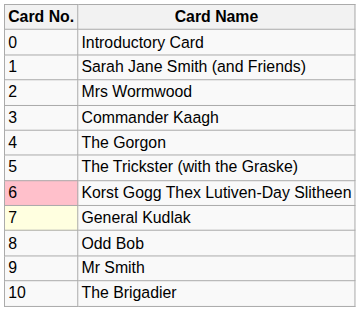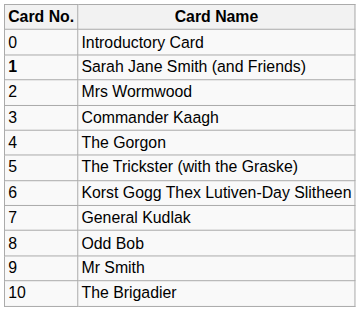(13, 67) normal -> (13, 67) bold
(13, 192) pink background -> (13, 192) no background
(13, 218) lightyellow background -> (13, 218) no background
